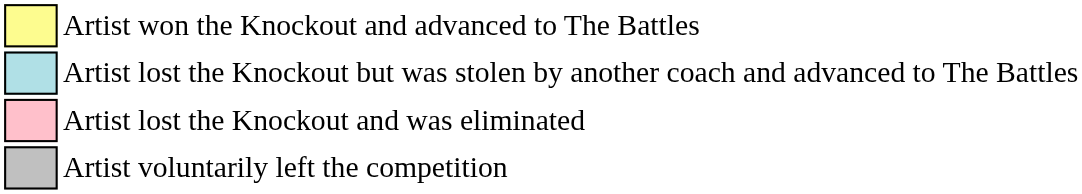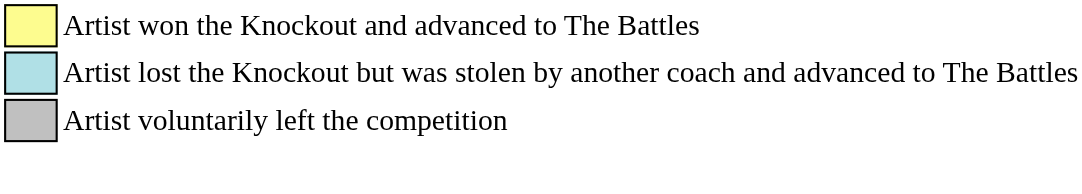- row: (324, 119)
